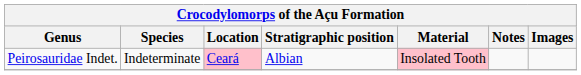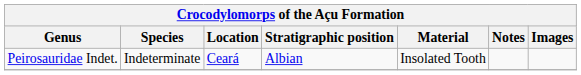(223, 59) pink background -> (223, 59) no background
(443, 59) pink background -> (443, 59) no background
